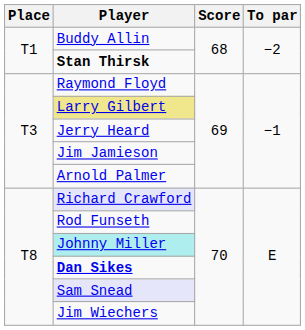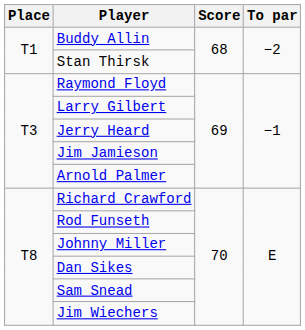(103, 62) bold -> (103, 62) normal
(111, 108) khaki background -> (111, 108) no background
(124, 199) lavender background -> (124, 199) no background
(111, 245) paleturquoise background -> (111, 245) no background
(95, 268) bold -> (95, 268) normal
(95, 291) lavender background -> (95, 291) no background
